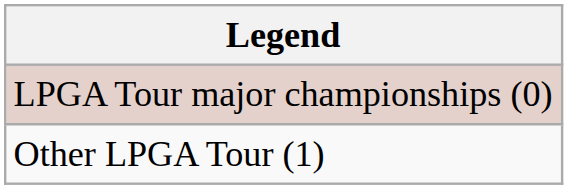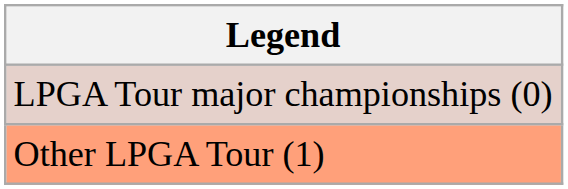(169, 153) no background -> (169, 153) lightsalmon background
